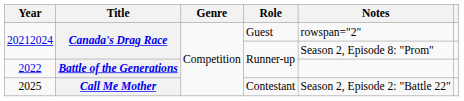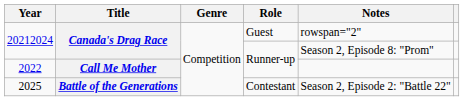(118, 68) Battle of the Generations -> (118, 68) Call Me Mother
(118, 86) Call Me Mother -> (118, 86) Battle of the Generations
